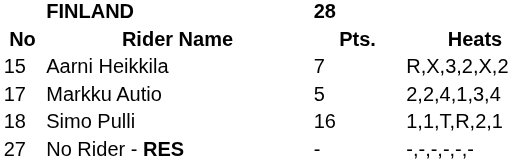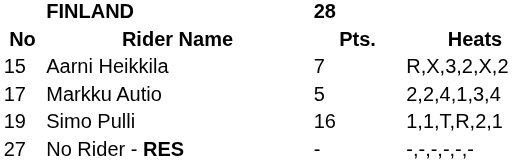(15, 121) 18 -> (15, 121) 19
